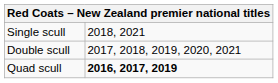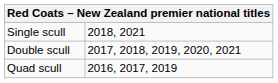(132, 68) bold -> (132, 68) normal
